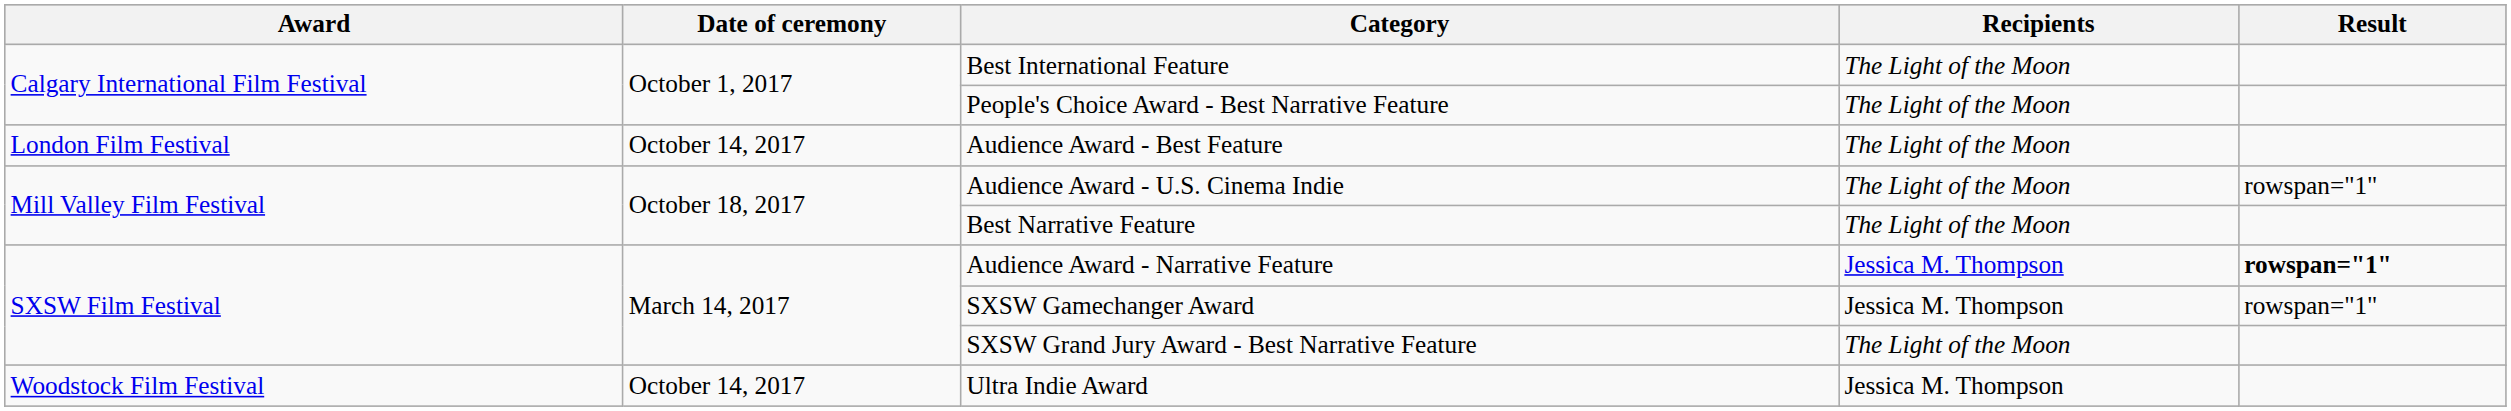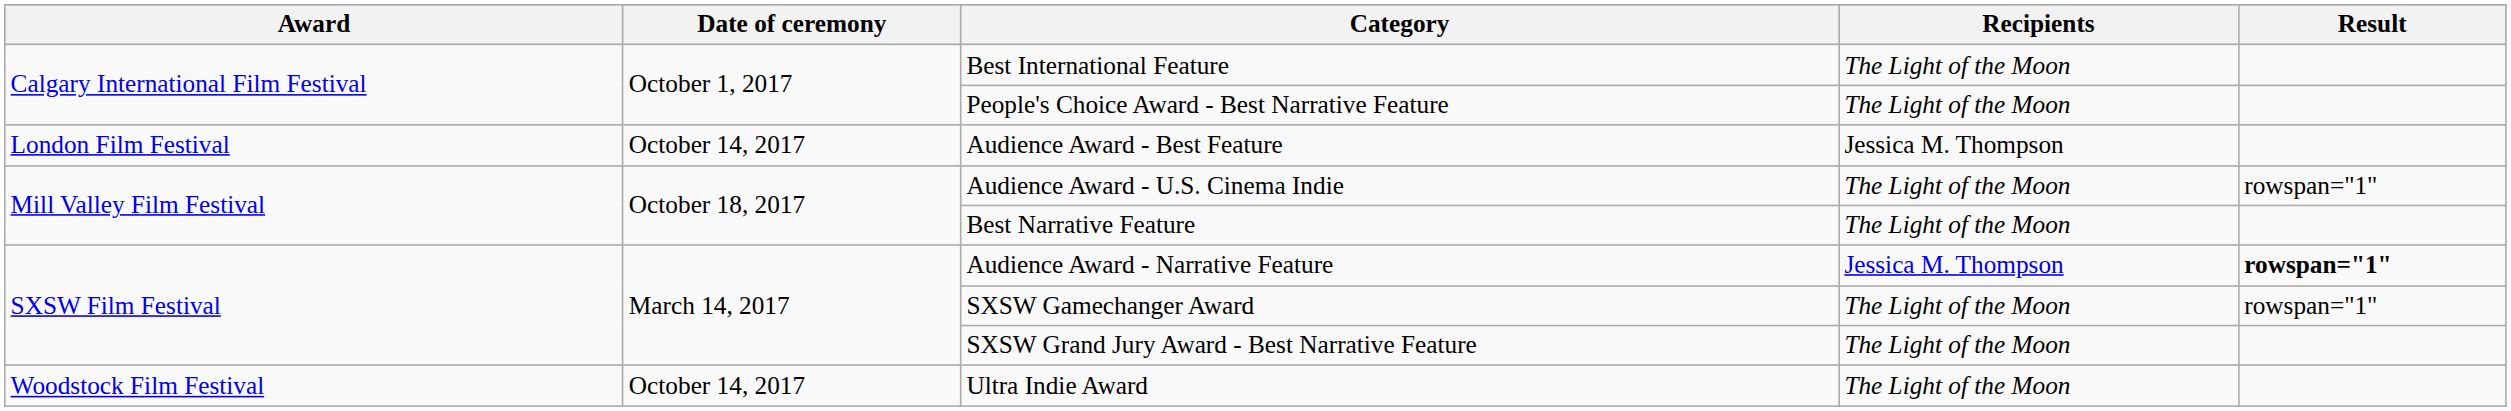(1957, 144) The Light of the Moon -> (1954, 144) Jessica M. Thompson
(1954, 305) Jessica M. Thompson -> (1957, 305) The Light of the Moon
(1954, 385) Jessica M. Thompson -> (1957, 385) The Light of the Moon
